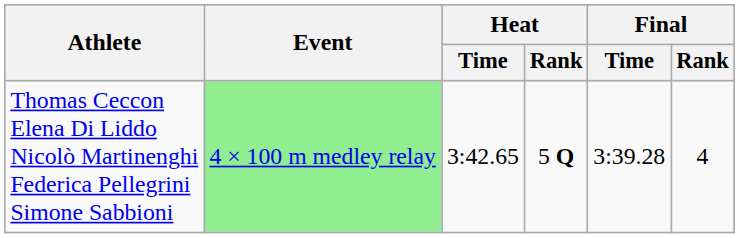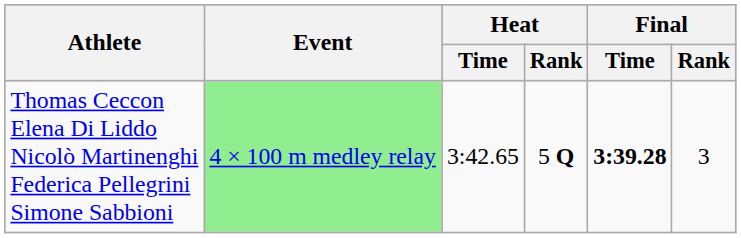(629, 156) normal -> (630, 156) bold
(702, 156) 4 -> (704, 156) 3
